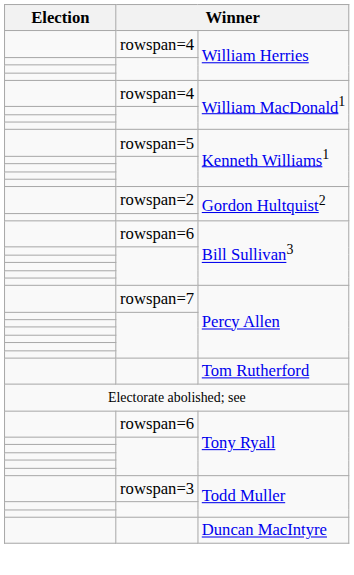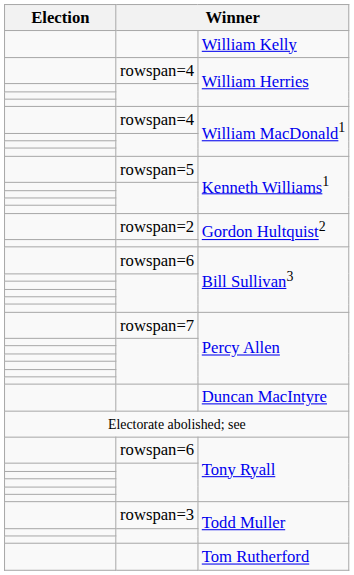+ row: (157, 44)
rows swapped: (157, 530) <-> (157, 371)
